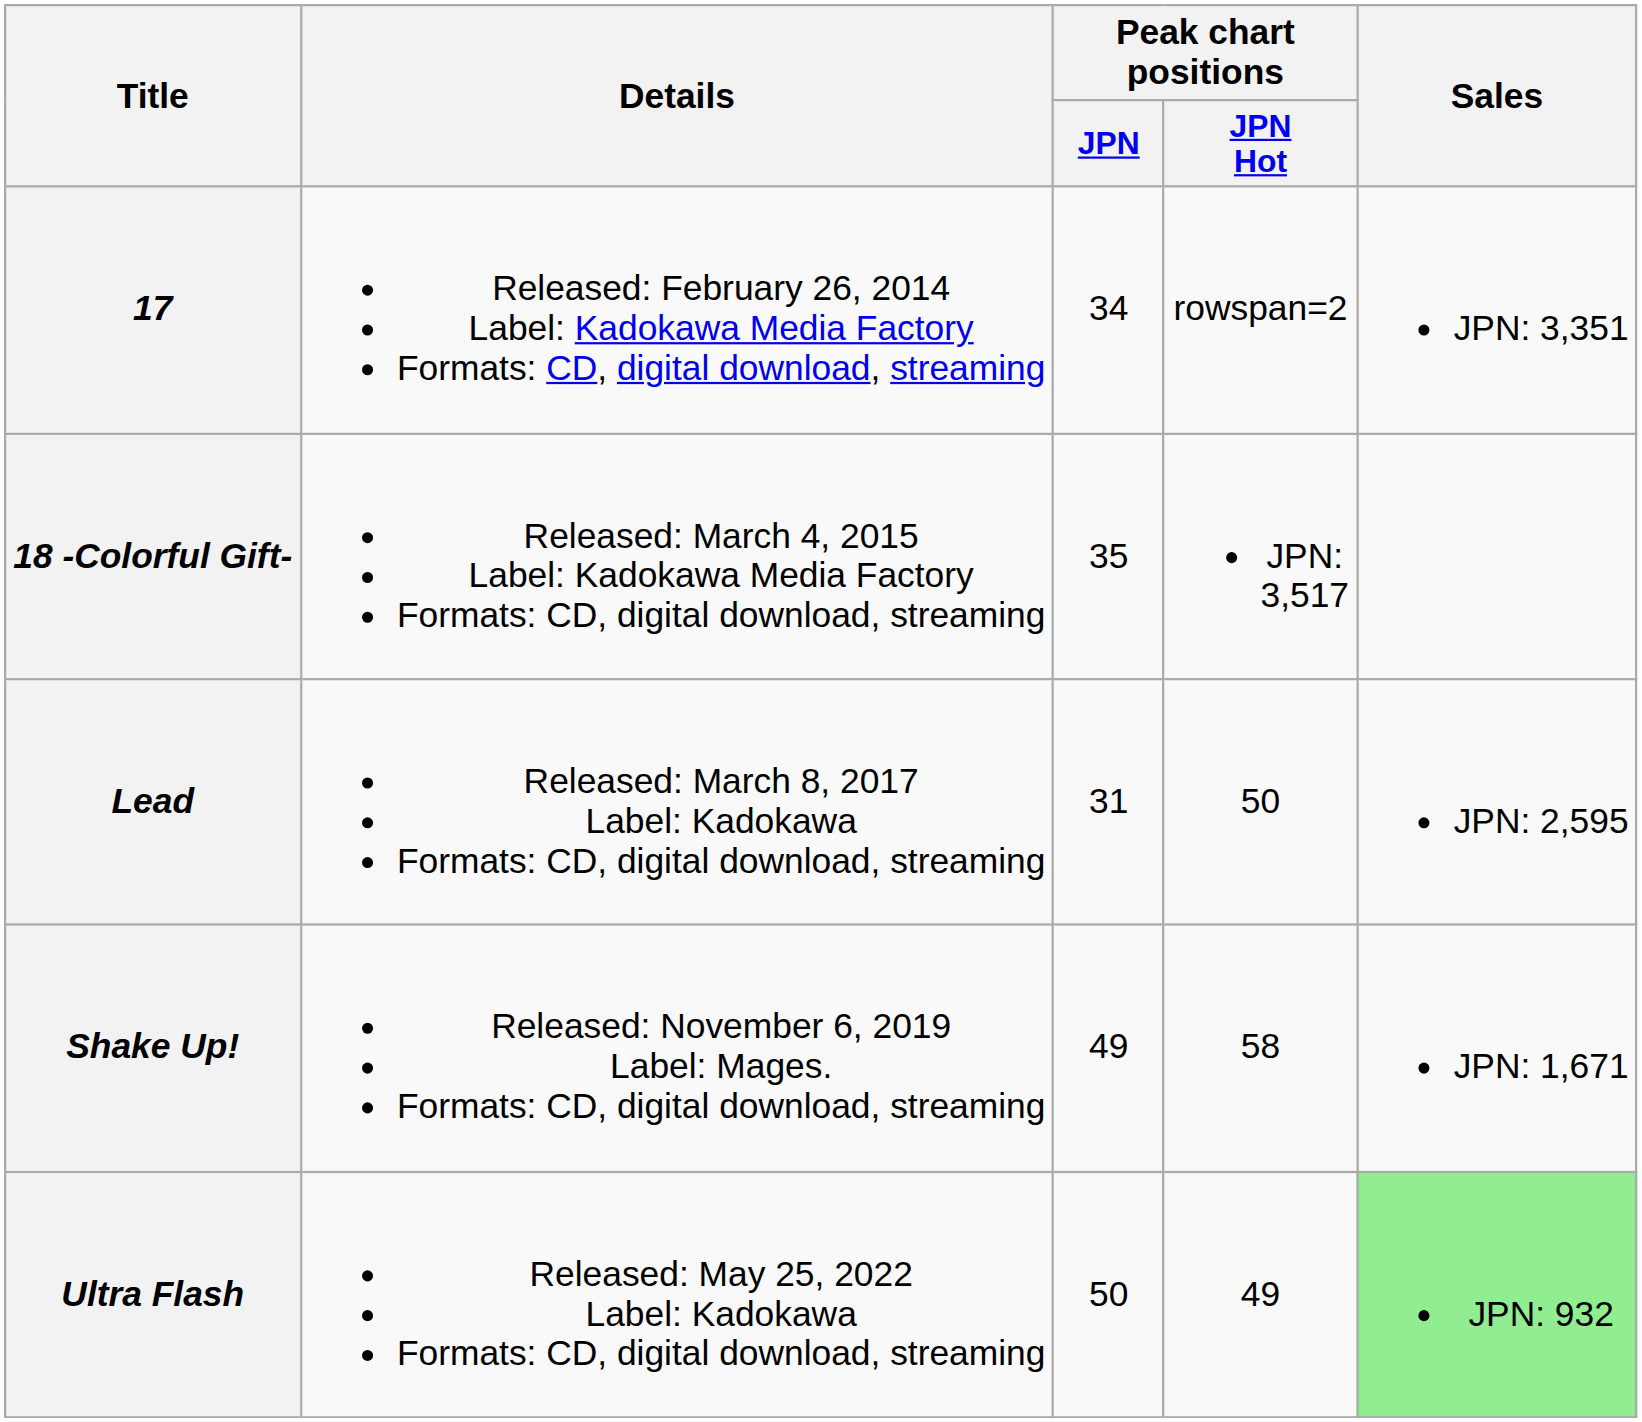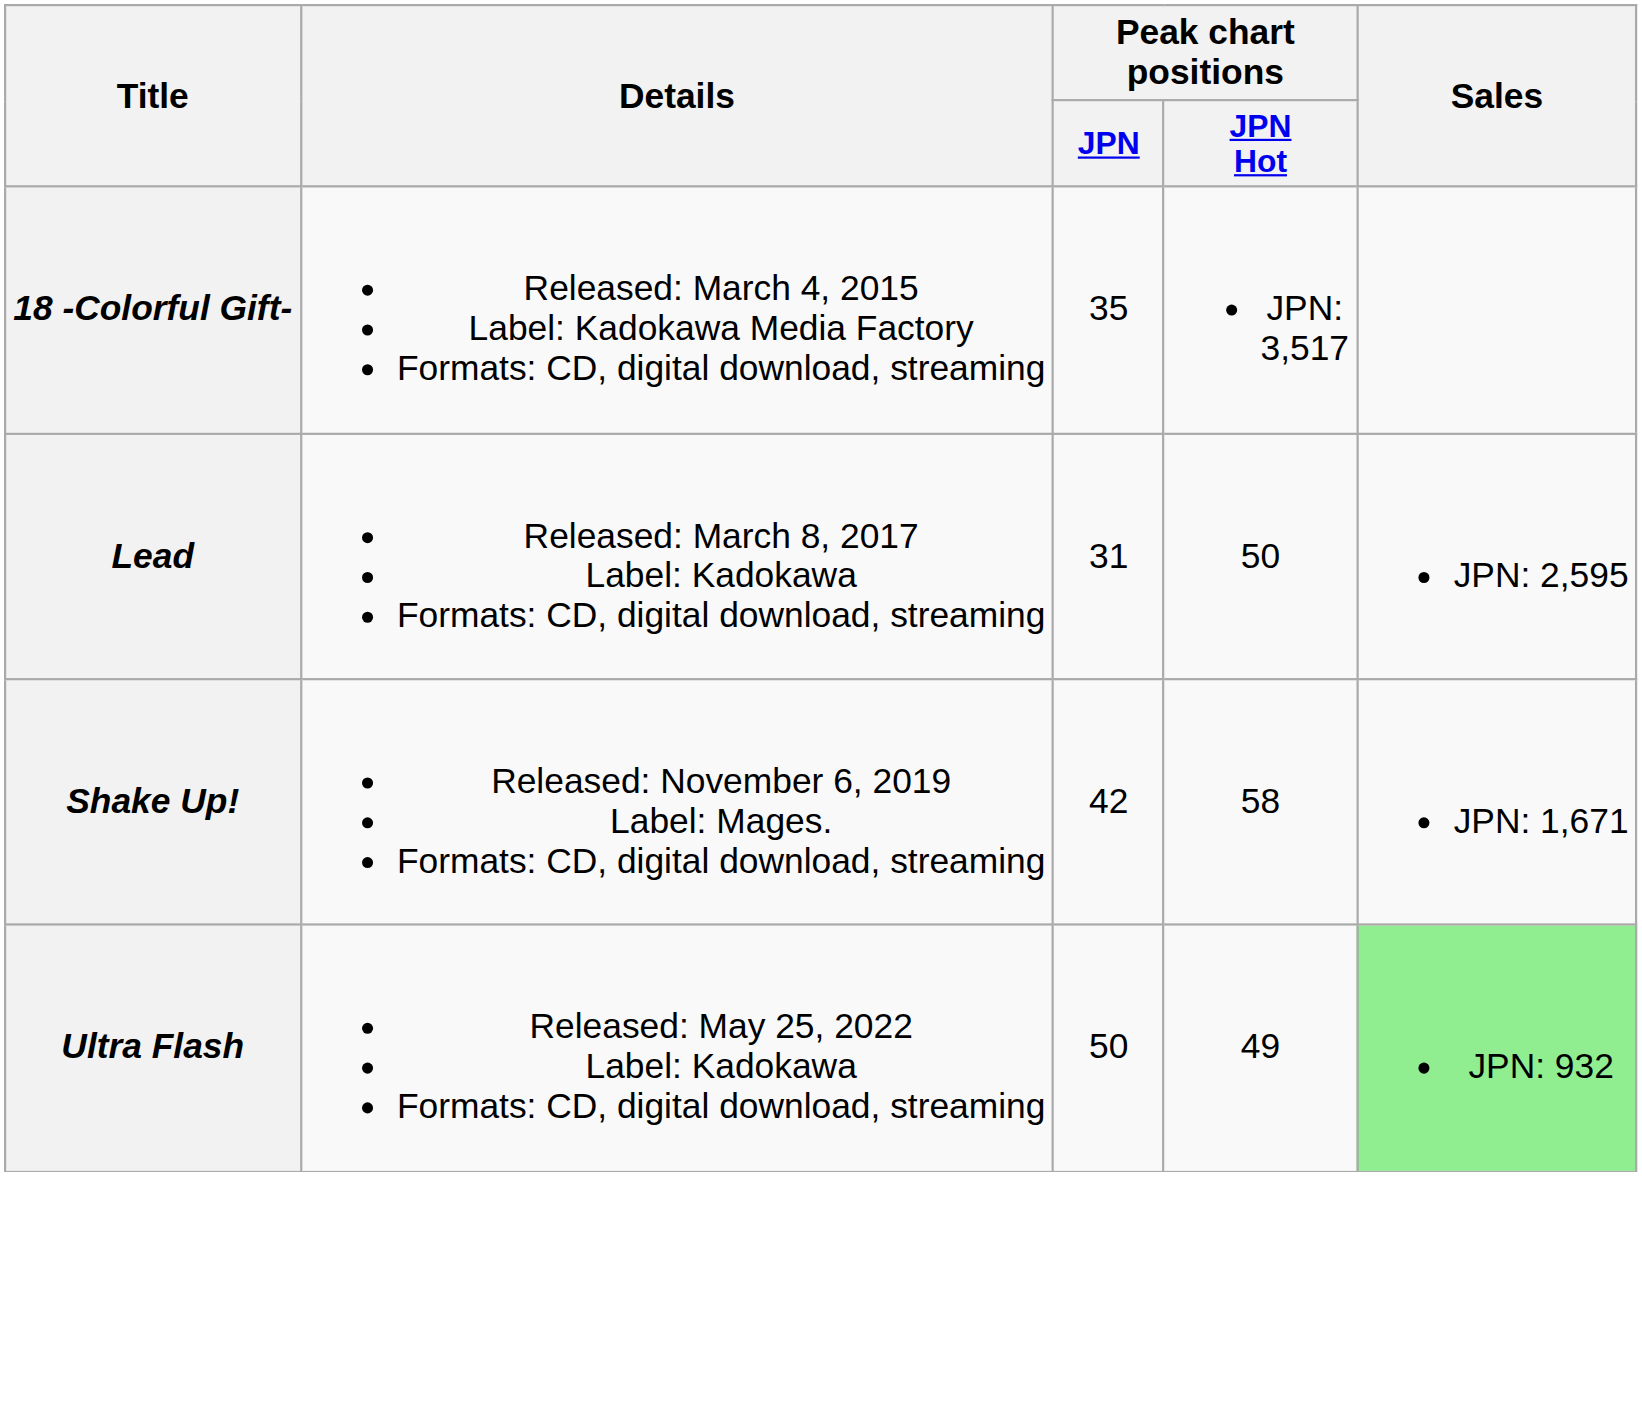- row: (153, 309)
(1109, 1047) 49 -> (1109, 801) 42
